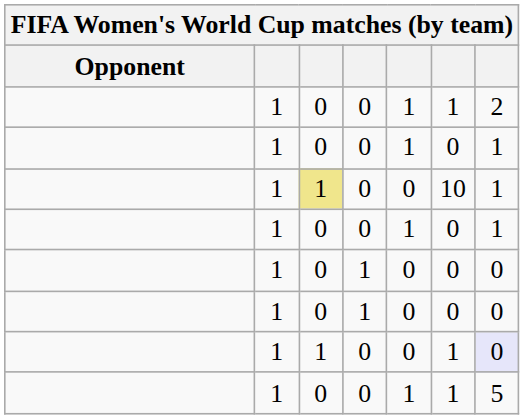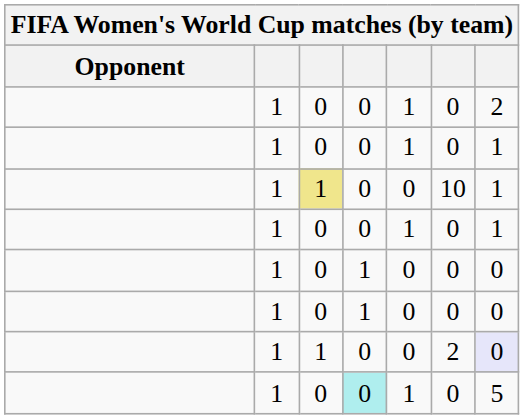(453, 106) 1 -> (453, 106) 0
(453, 351) 1 -> (453, 351) 2
(365, 392) no background -> (365, 392) paleturquoise background
(453, 392) 1 -> (453, 392) 0
